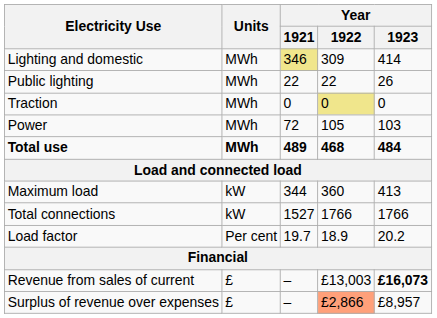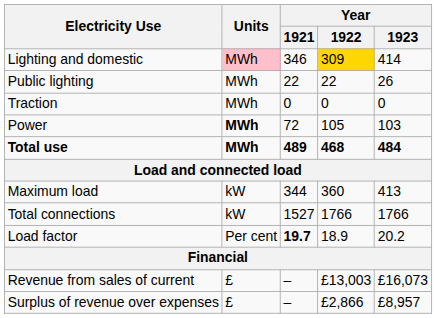(242, 59) no background -> (242, 59) pink background
(295, 59) khaki background -> (295, 59) no background
(333, 59) no background -> (333, 59) gold background
(325, 103) khaki background -> (325, 103) no background
(242, 125) normal -> (242, 125) bold
(297, 236) normal -> (297, 236) bold
(403, 280) bold -> (403, 280) normal
(342, 302) lightsalmon background -> (342, 302) no background
